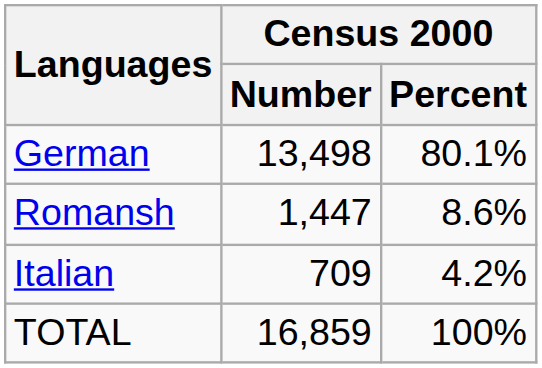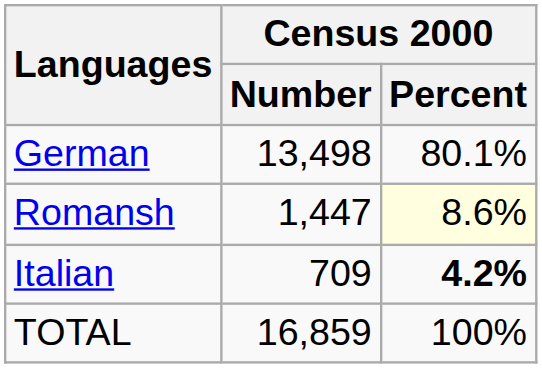(484, 213) no background -> (484, 213) lightyellow background
(484, 272) normal -> (484, 272) bold
